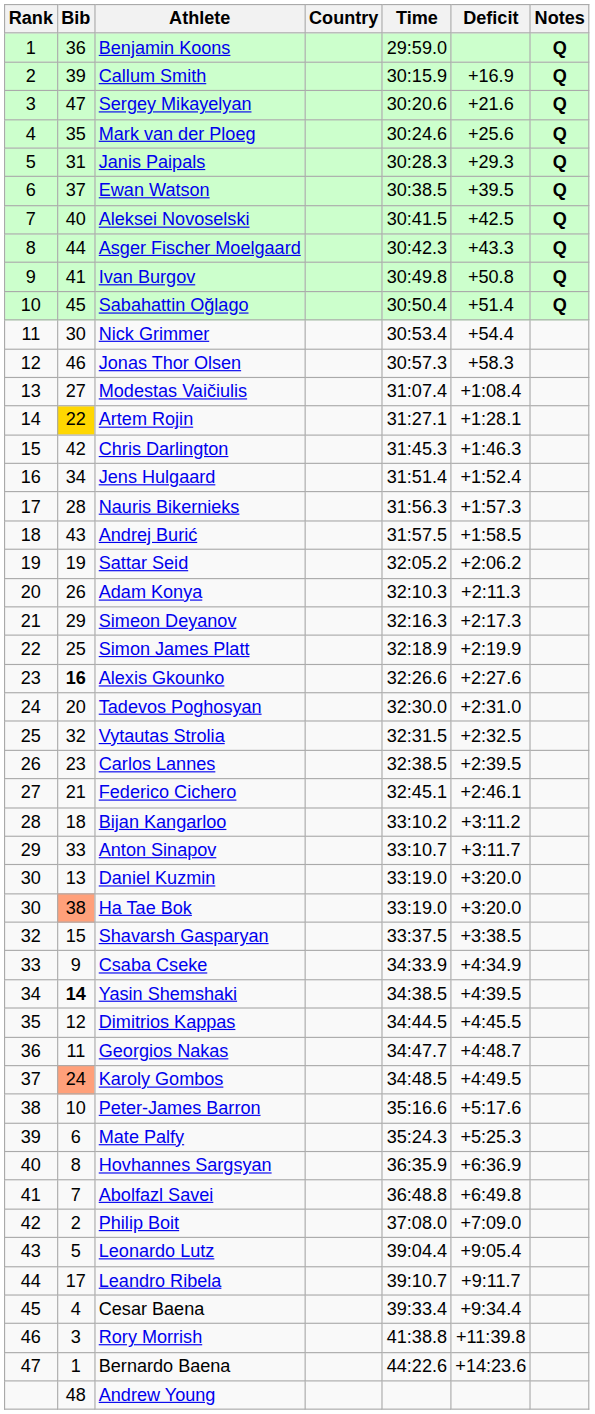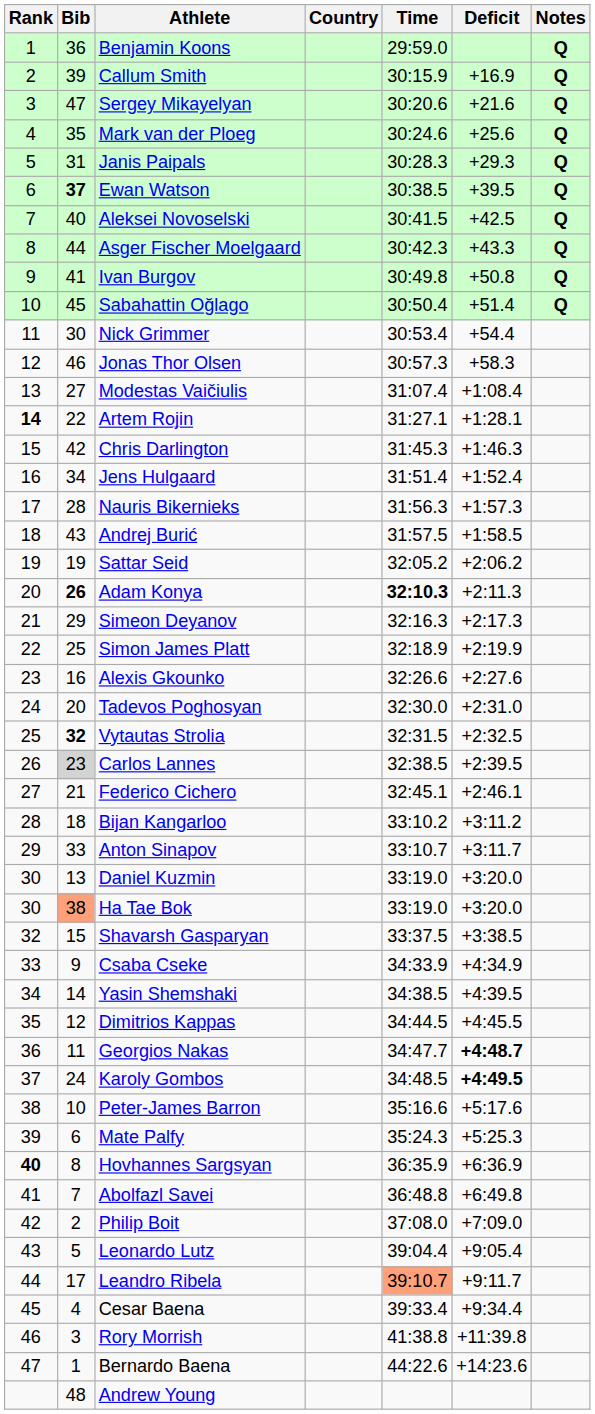(76, 190) normal -> (76, 190) bold
(31, 420) normal -> (31, 420) bold
(76, 420) gold background -> (76, 420) no background
(76, 592) normal -> (76, 592) bold
(417, 592) normal -> (417, 592) bold
(76, 678) bold -> (76, 678) normal
(76, 735) normal -> (76, 735) bold
(76, 764) no background -> (76, 764) lightgrey background
(76, 993) bold -> (76, 993) normal
(491, 1051) normal -> (492, 1051) bold
(76, 1079) lightsalmon background -> (76, 1079) no background
(491, 1079) normal -> (492, 1079) bold
(31, 1165) normal -> (31, 1165) bold
(417, 1280) no background -> (417, 1280) lightsalmon background
